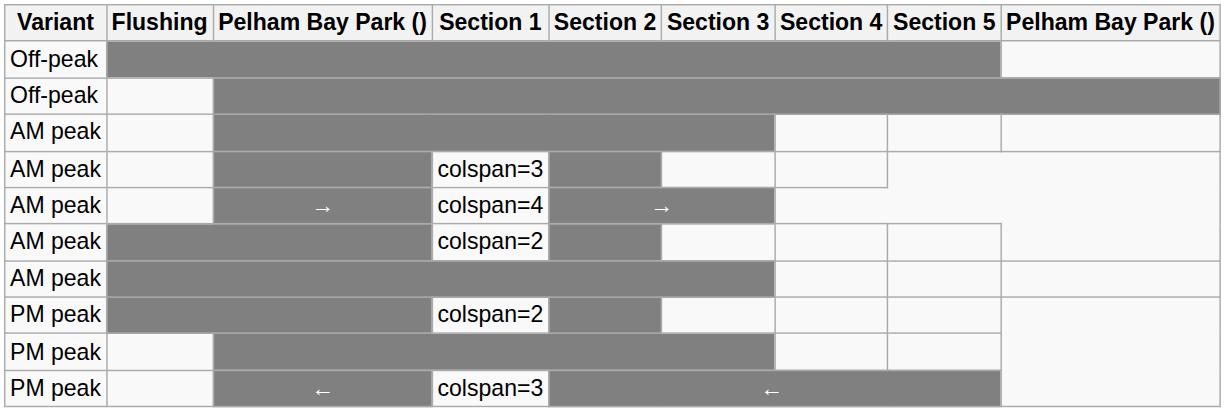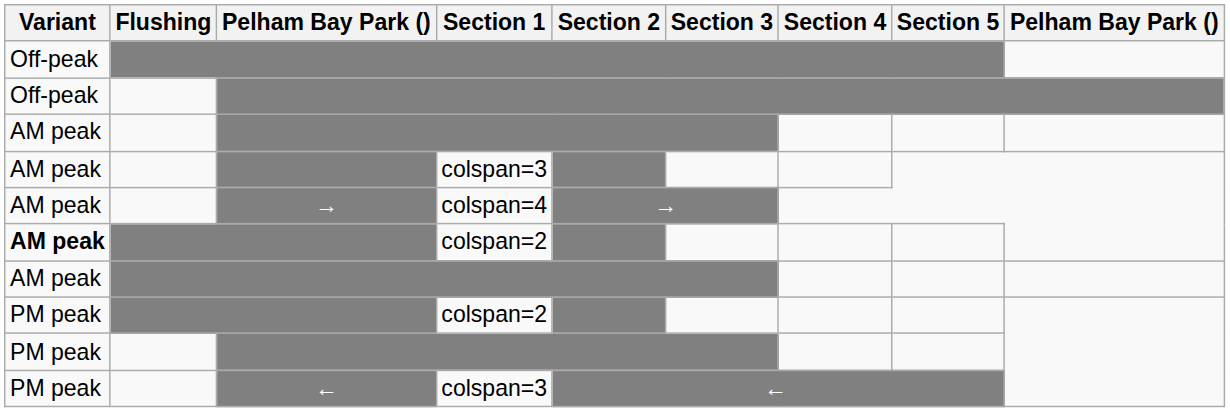(55, 242) normal -> (57, 242) bold
